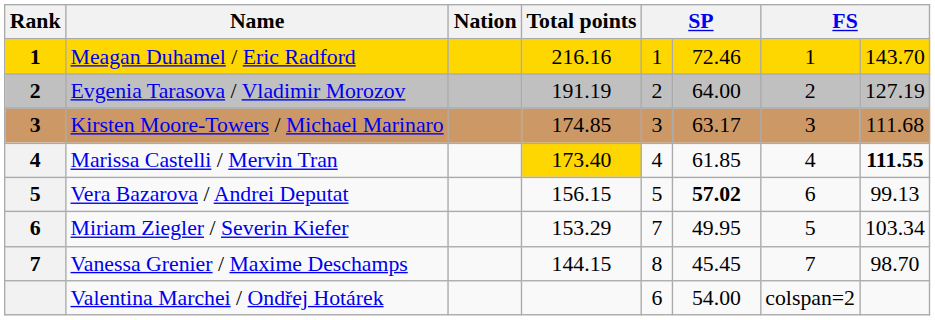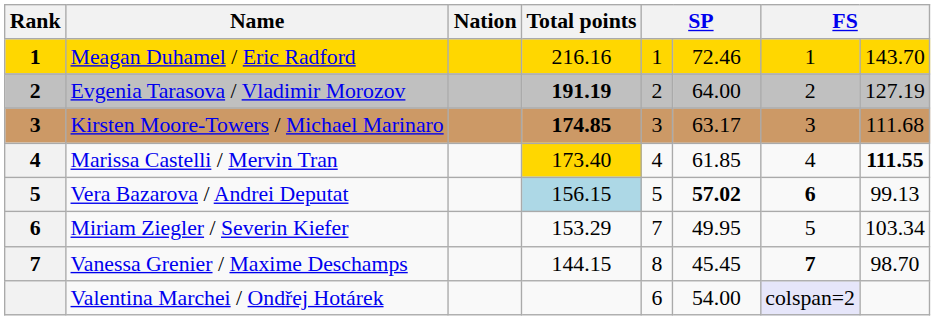(582, 90) normal -> (582, 90) bold
(582, 125) normal -> (582, 125) bold
(582, 194) no background -> (582, 194) lightblue background
(810, 194) normal -> (810, 194) bold
(810, 263) normal -> (810, 263) bold
(810, 297) no background -> (810, 297) lavender background
